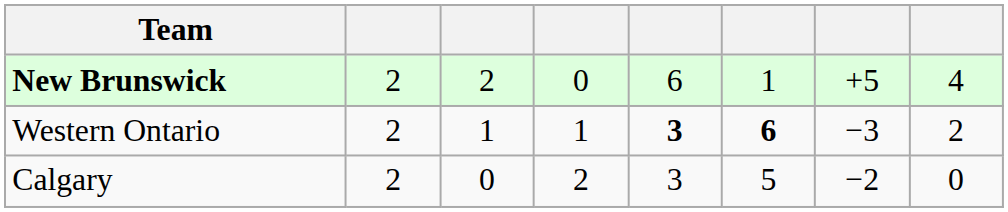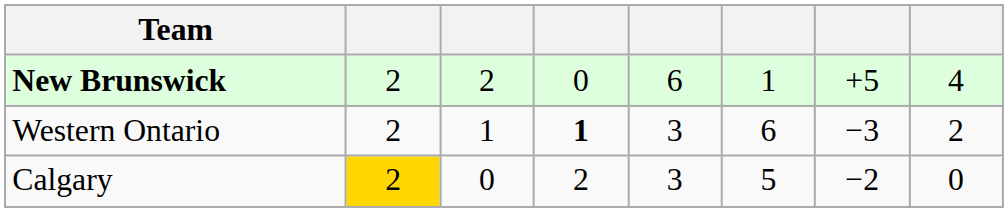(581, 130) normal -> (581, 130) bold
(675, 130) bold -> (675, 130) normal
(768, 130) bold -> (768, 130) normal
(393, 180) no background -> (393, 180) gold background
